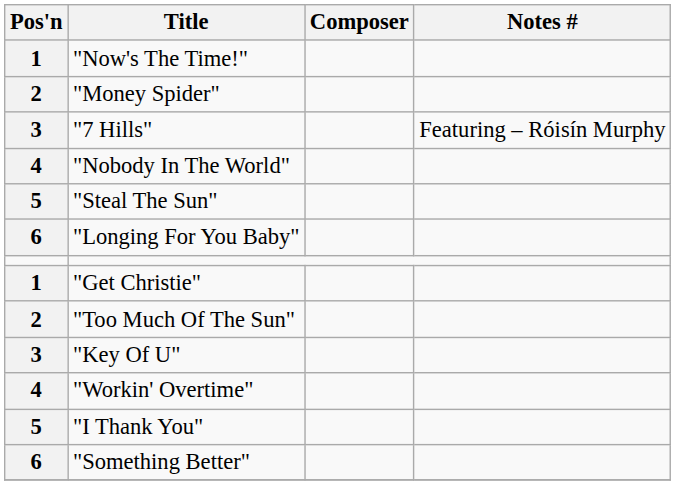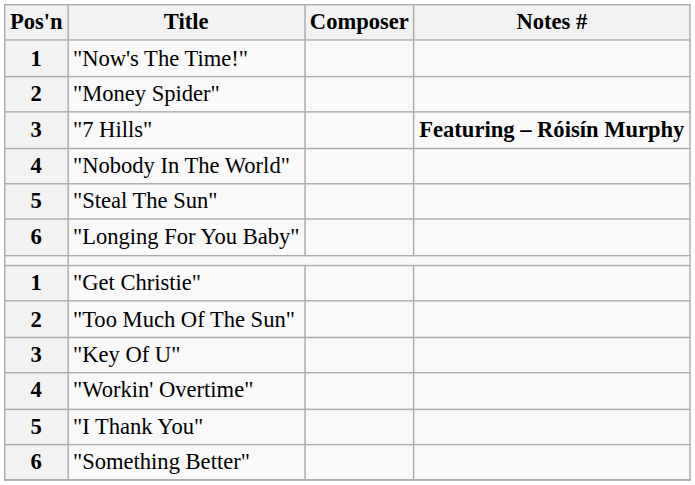(542, 129) normal -> (552, 129) bold
